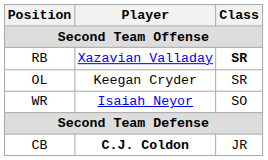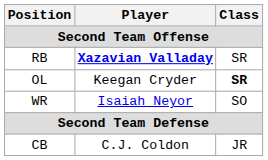(145, 59) normal -> (145, 59) bold
(239, 59) bold -> (239, 59) normal
(239, 80) normal -> (239, 80) bold
(145, 145) bold -> (145, 145) normal
